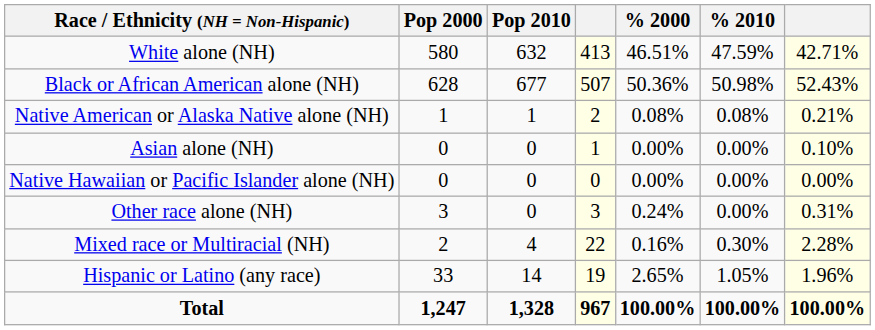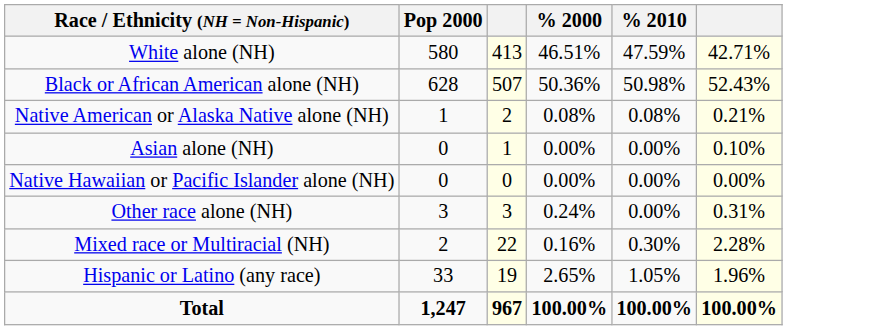- column: (531, 20)
